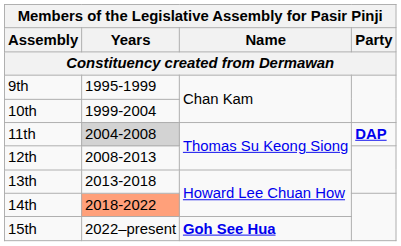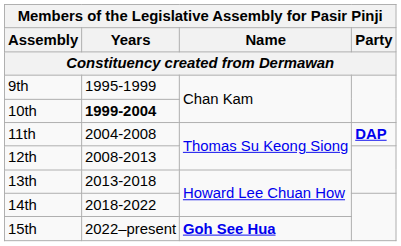(121, 110) normal -> (121, 110) bold
(121, 134) lightgrey background -> (121, 134) no background
(121, 205) lightsalmon background -> (121, 205) no background
